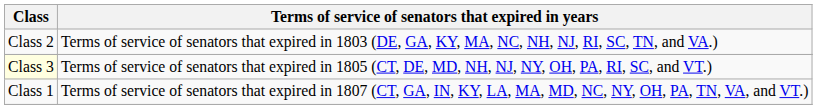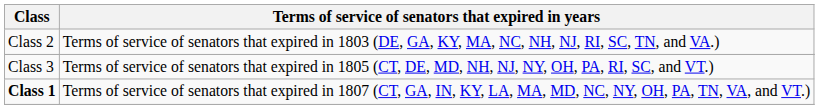(31, 66) lightyellow background -> (31, 66) no background
(31, 91) normal -> (32, 91) bold
